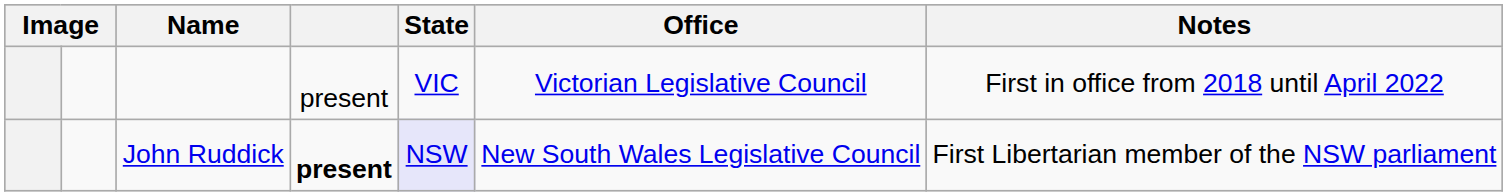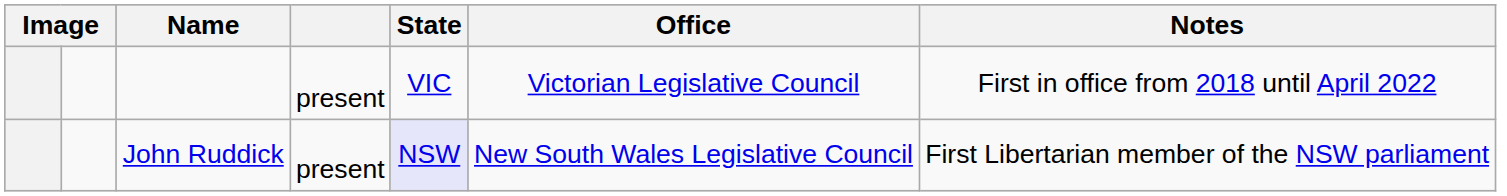(344, 169) bold -> (340, 169) normal
